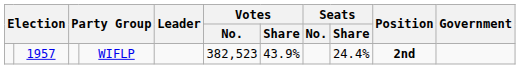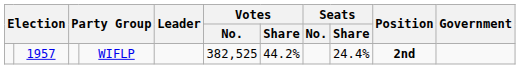(232, 54) 382,523 -> (232, 54) 382,525
(282, 54) 43.9% -> (282, 54) 44.2%
